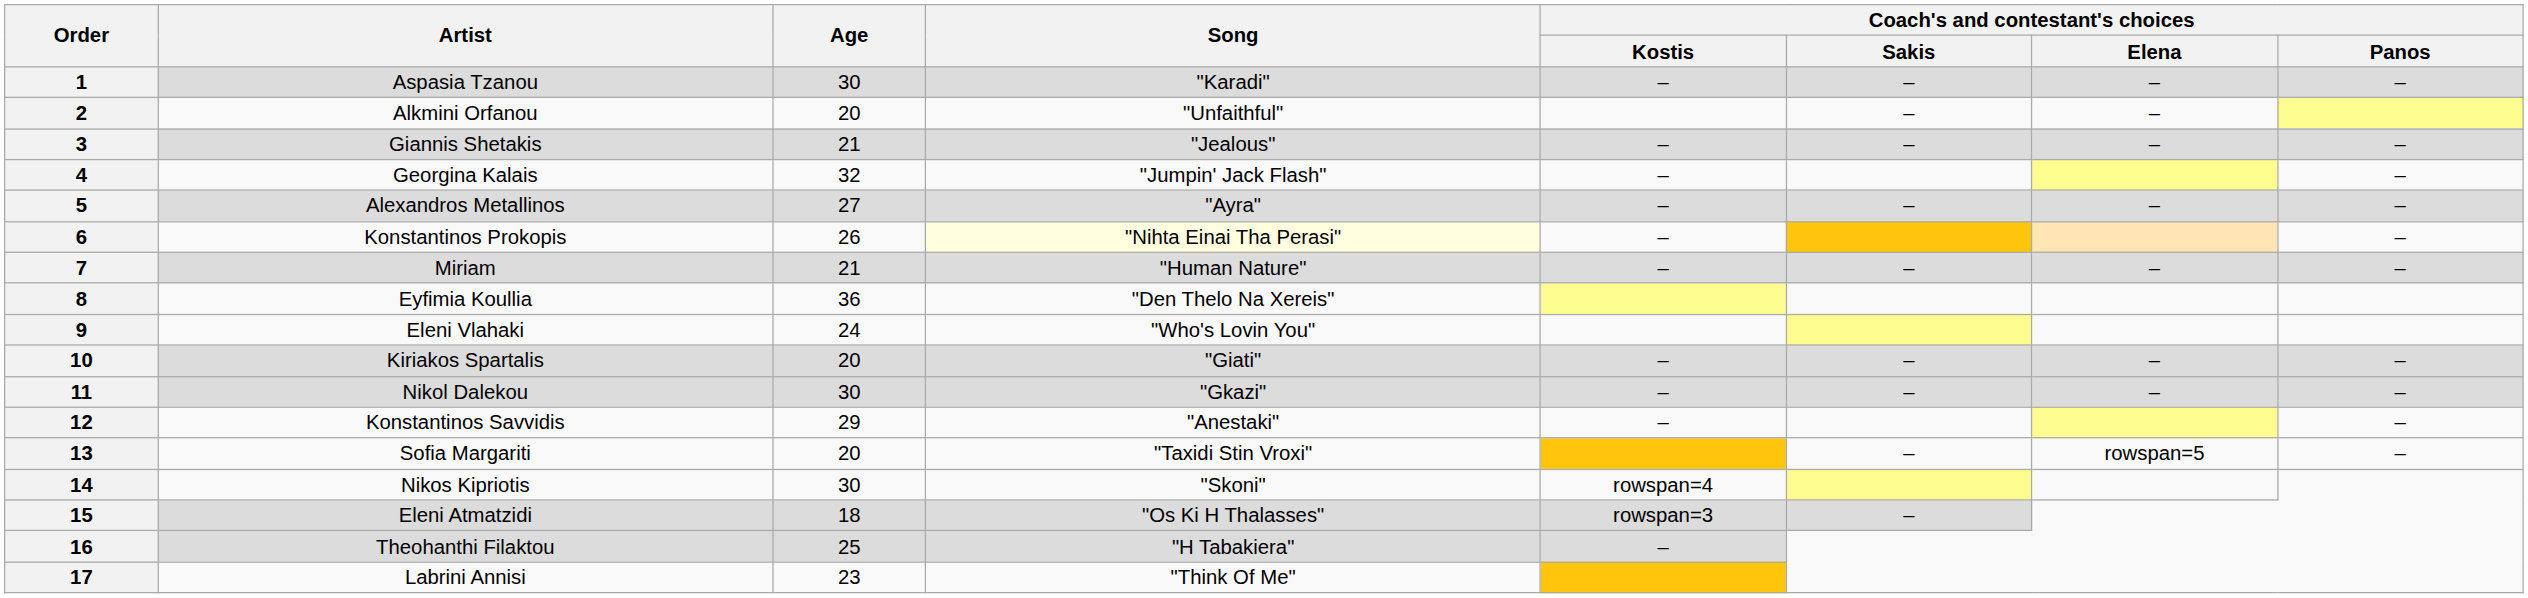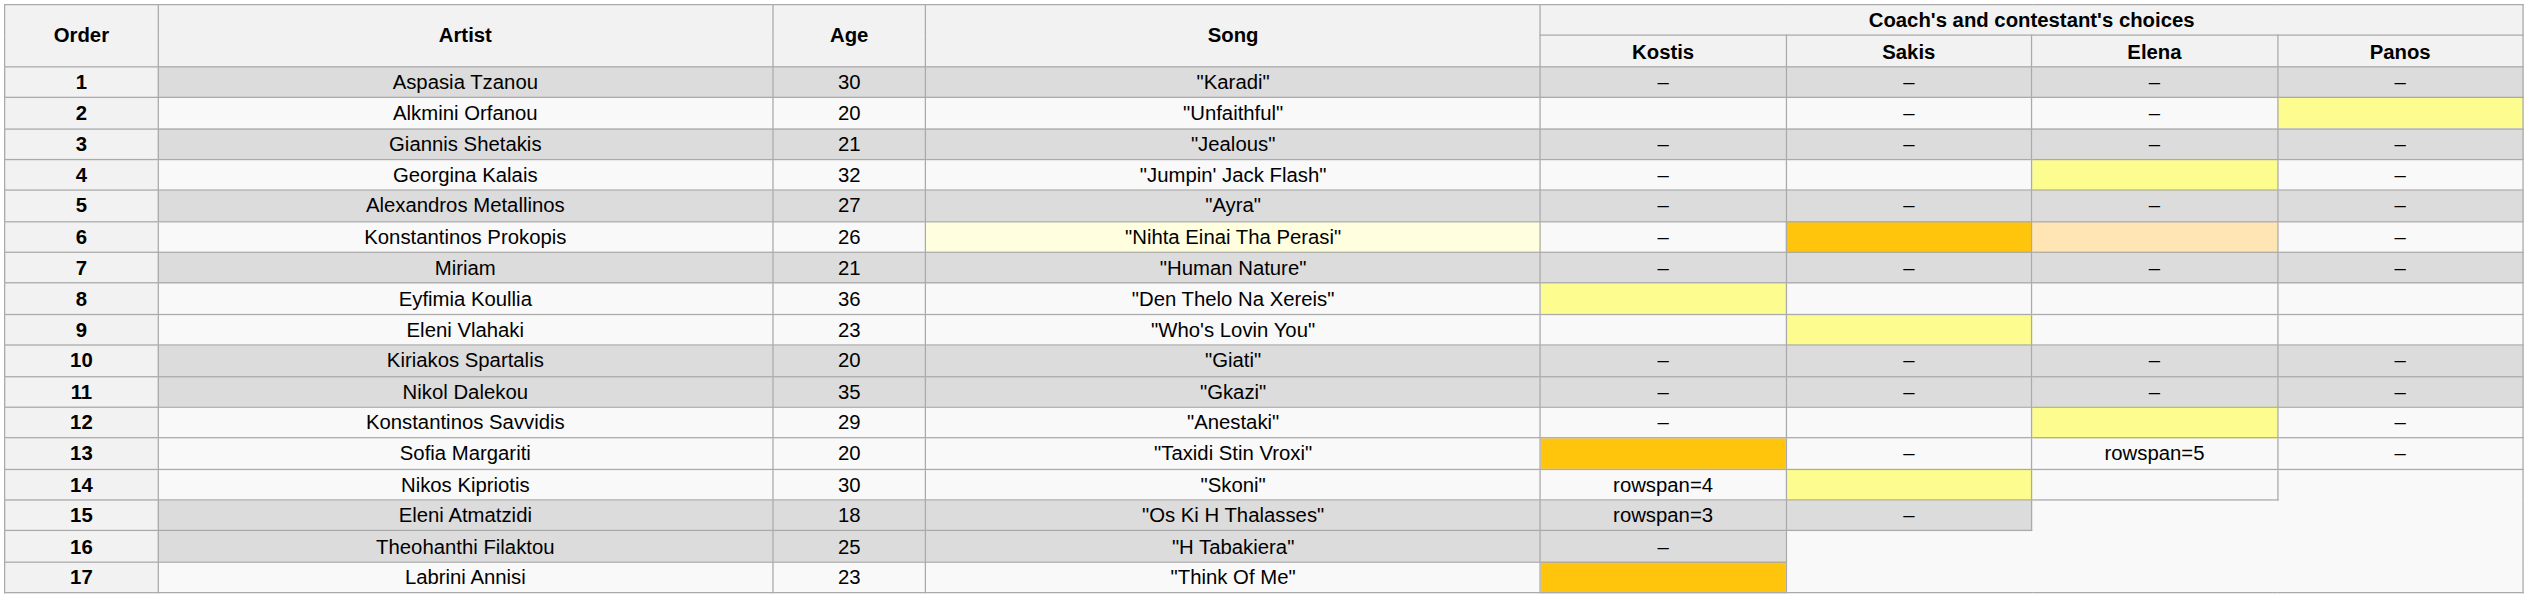(849, 330) 24 -> (849, 330) 23
(849, 392) 30 -> (849, 392) 35
